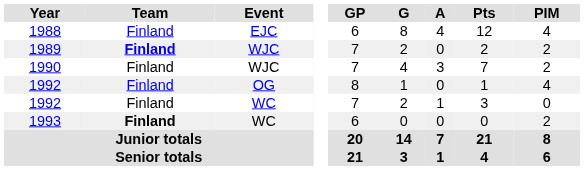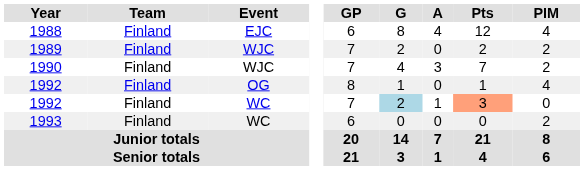(150, 49) bold -> (148, 49) normal
(404, 103) no background -> (401, 103) lightblue background
(484, 103) no background -> (483, 103) lightsalmon background
(150, 121) bold -> (148, 121) normal
